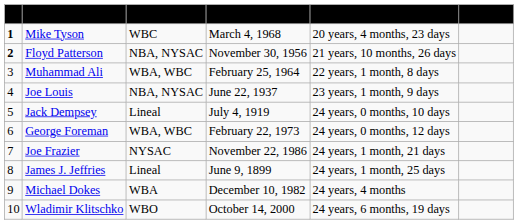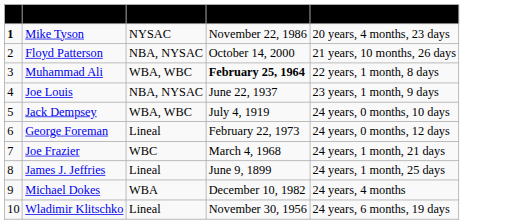- column: (486, 14)
(143, 33) WBC -> (150, 33) NYSAC
(245, 33) March 4, 1968 -> (258, 33) November 22, 1986
(10, 53) bold -> (10, 53) normal
(258, 53) November 30, 1956 -> (252, 53) October 14, 2000
(254, 72) normal -> (257, 72) bold
(145, 111) Lineal -> (160, 111) WBA, WBC
(160, 131) WBA, WBC -> (145, 131) Lineal
(150, 151) NYSAC -> (143, 151) WBC
(258, 151) November 22, 1986 -> (245, 151) March 4, 1968
(143, 209) WBO -> (145, 209) Lineal
(252, 209) October 14, 2000 -> (258, 209) November 30, 1956
